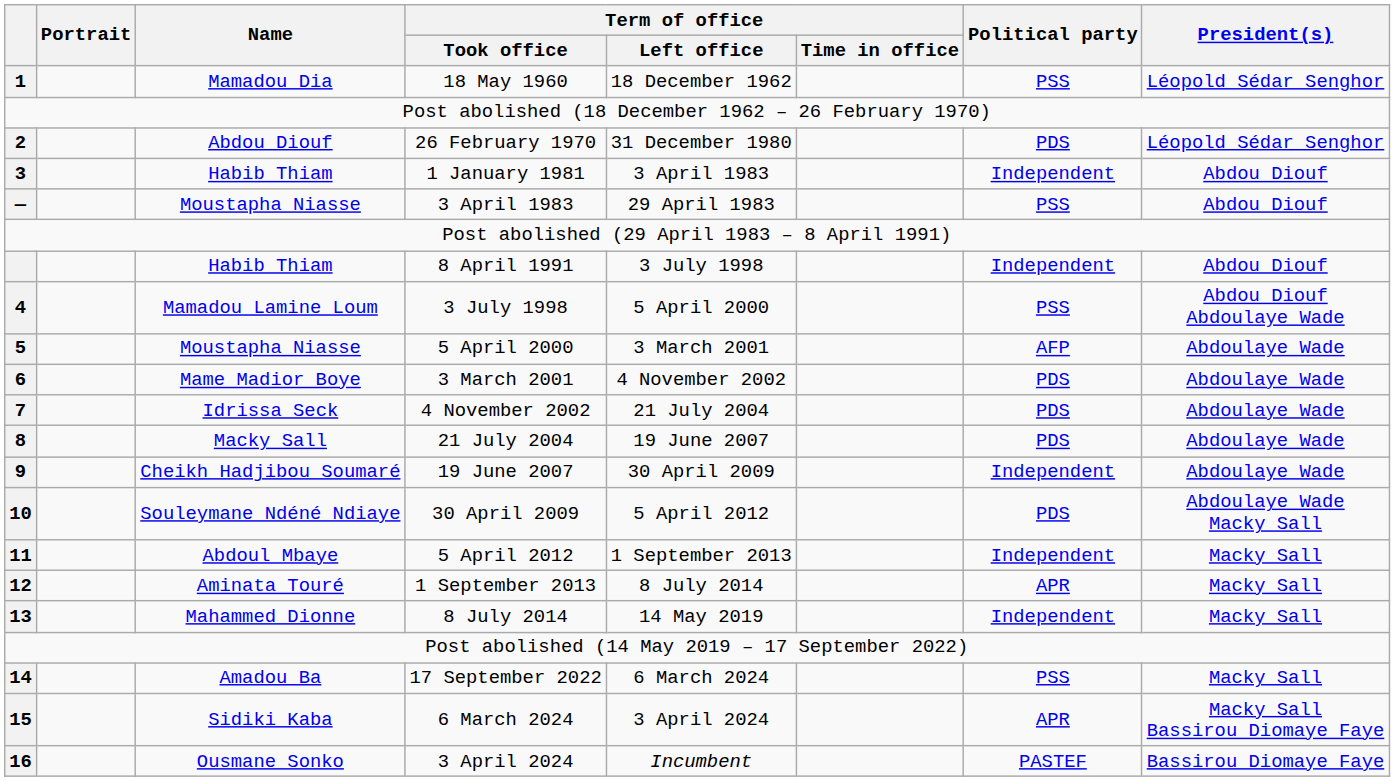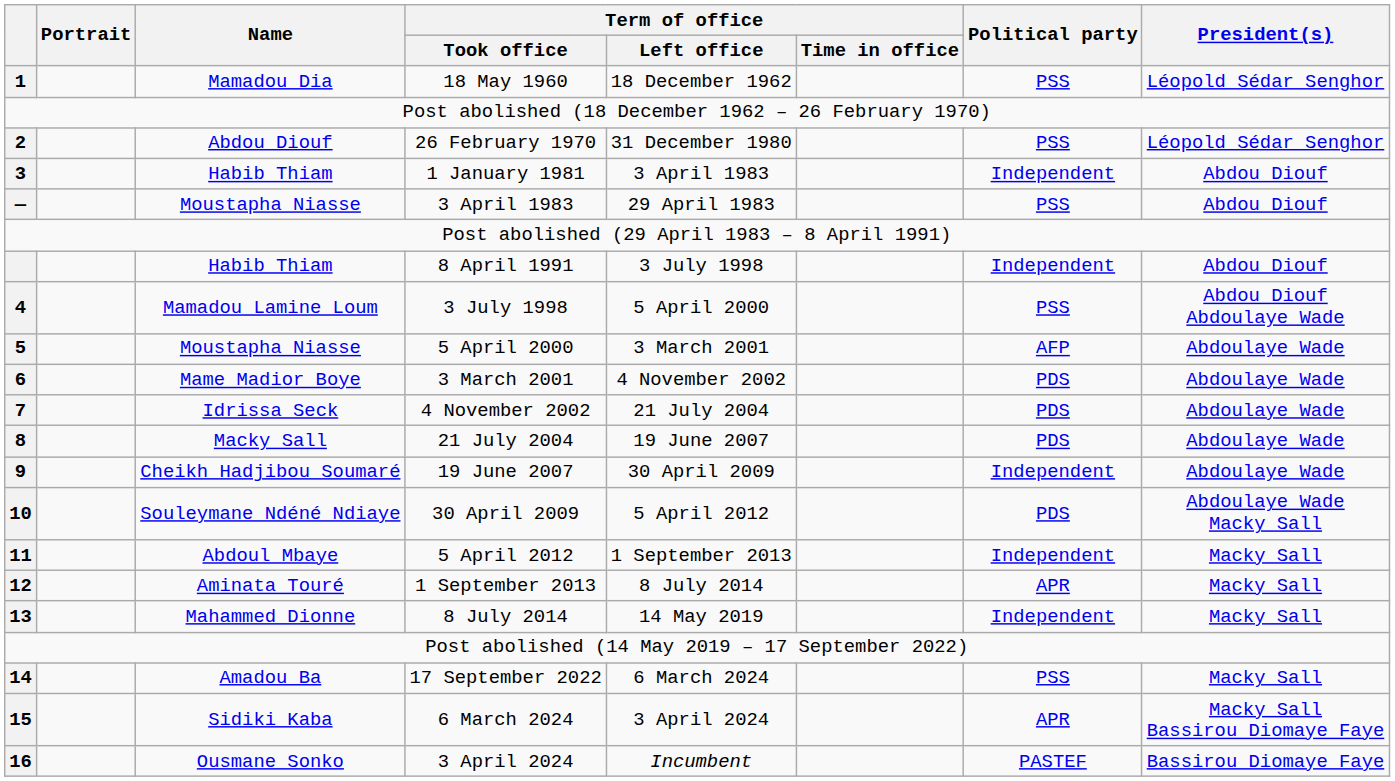(1053, 143) PDS -> (1053, 143) PSS
